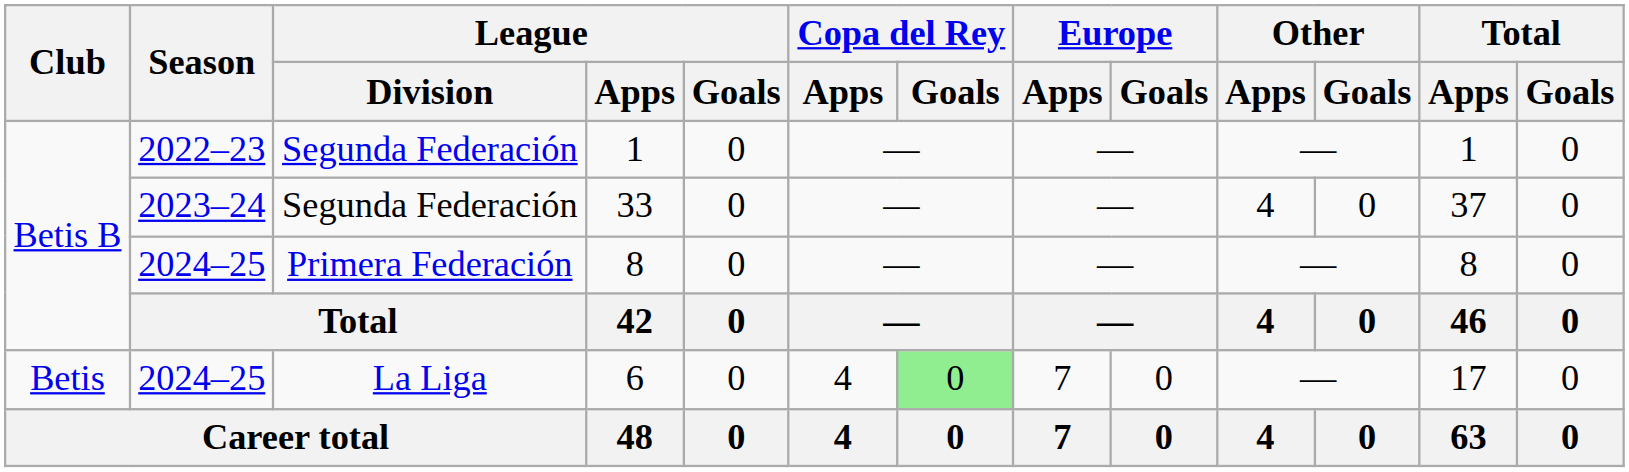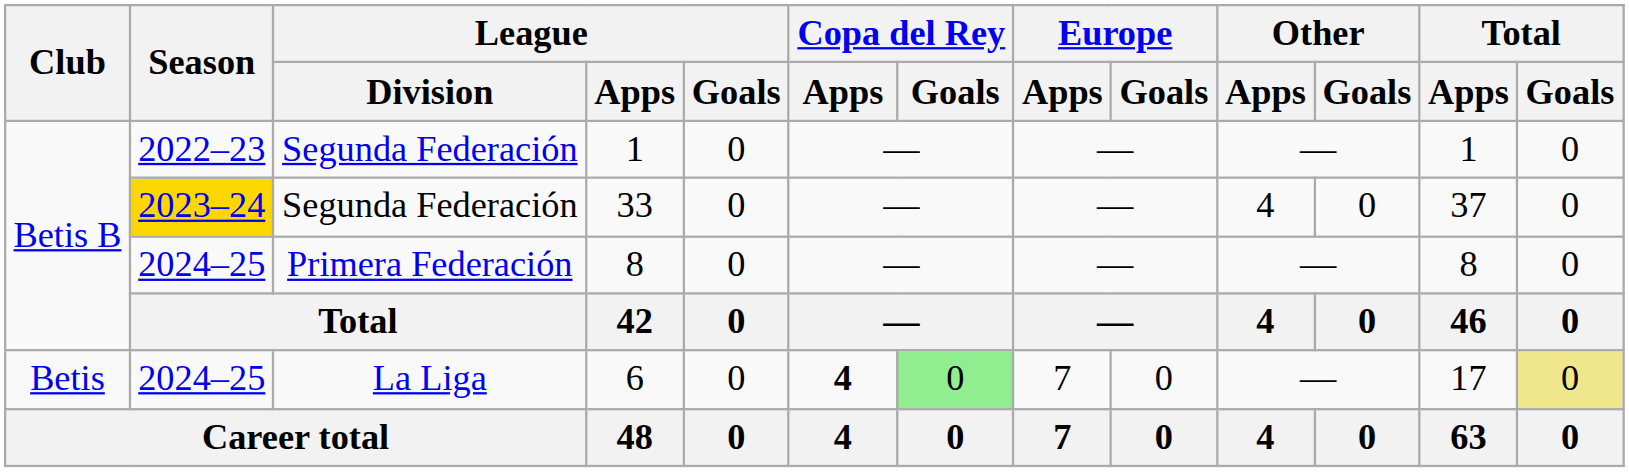(202, 206) no background -> (202, 206) gold background
(843, 378) normal -> (843, 378) bold
(1570, 378) no background -> (1570, 378) khaki background
